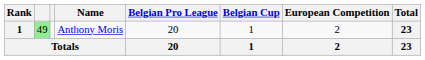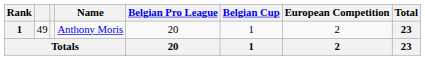(42, 30) lightgreen background -> (42, 30) no background
